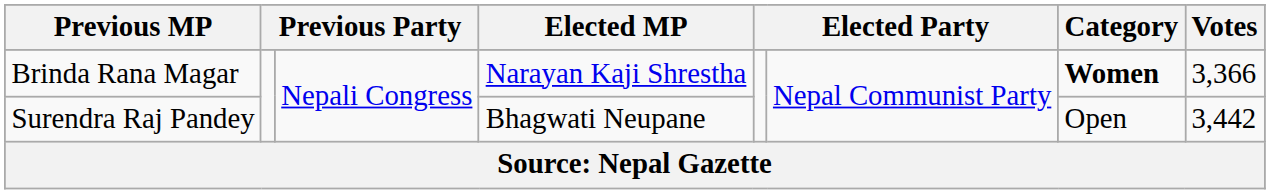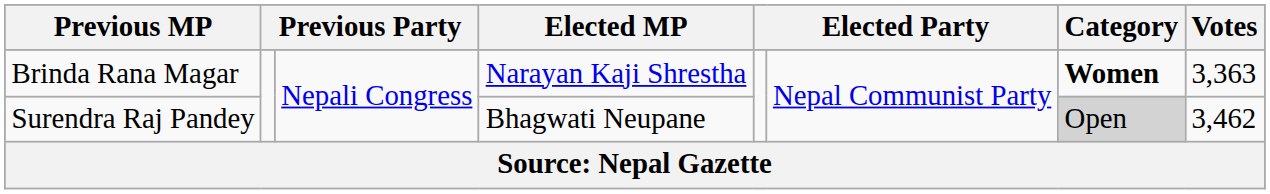(1224, 73) 3,366 -> (1224, 73) 3,363
(1096, 118) no background -> (1096, 118) lightgrey background
(1224, 118) 3,442 -> (1224, 118) 3,462
